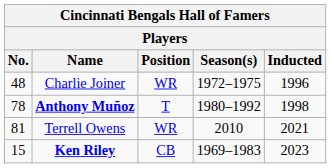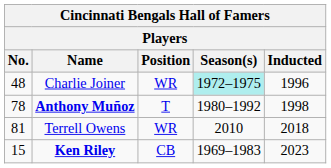(229, 83) no background -> (229, 83) paleturquoise background
(295, 128) 2021 -> (295, 128) 2018
